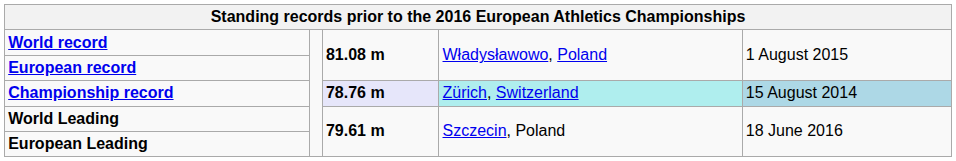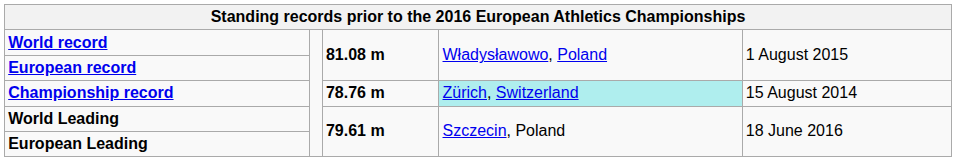(355, 93) lavender background -> (355, 93) no background
(801, 93) lightblue background -> (801, 93) no background
